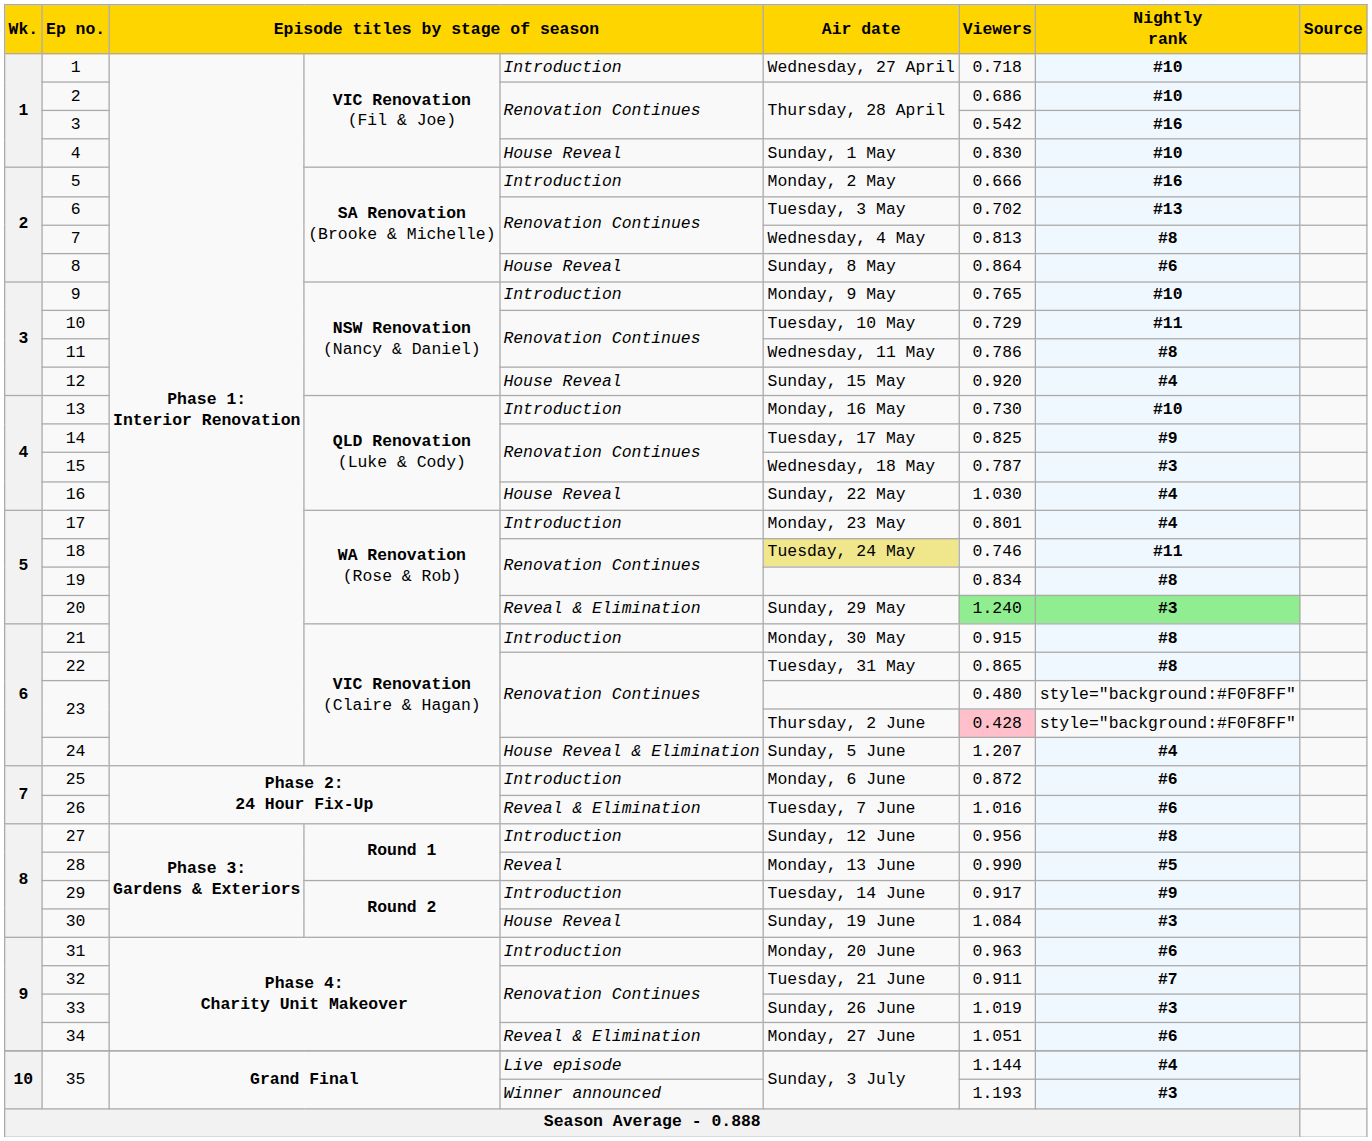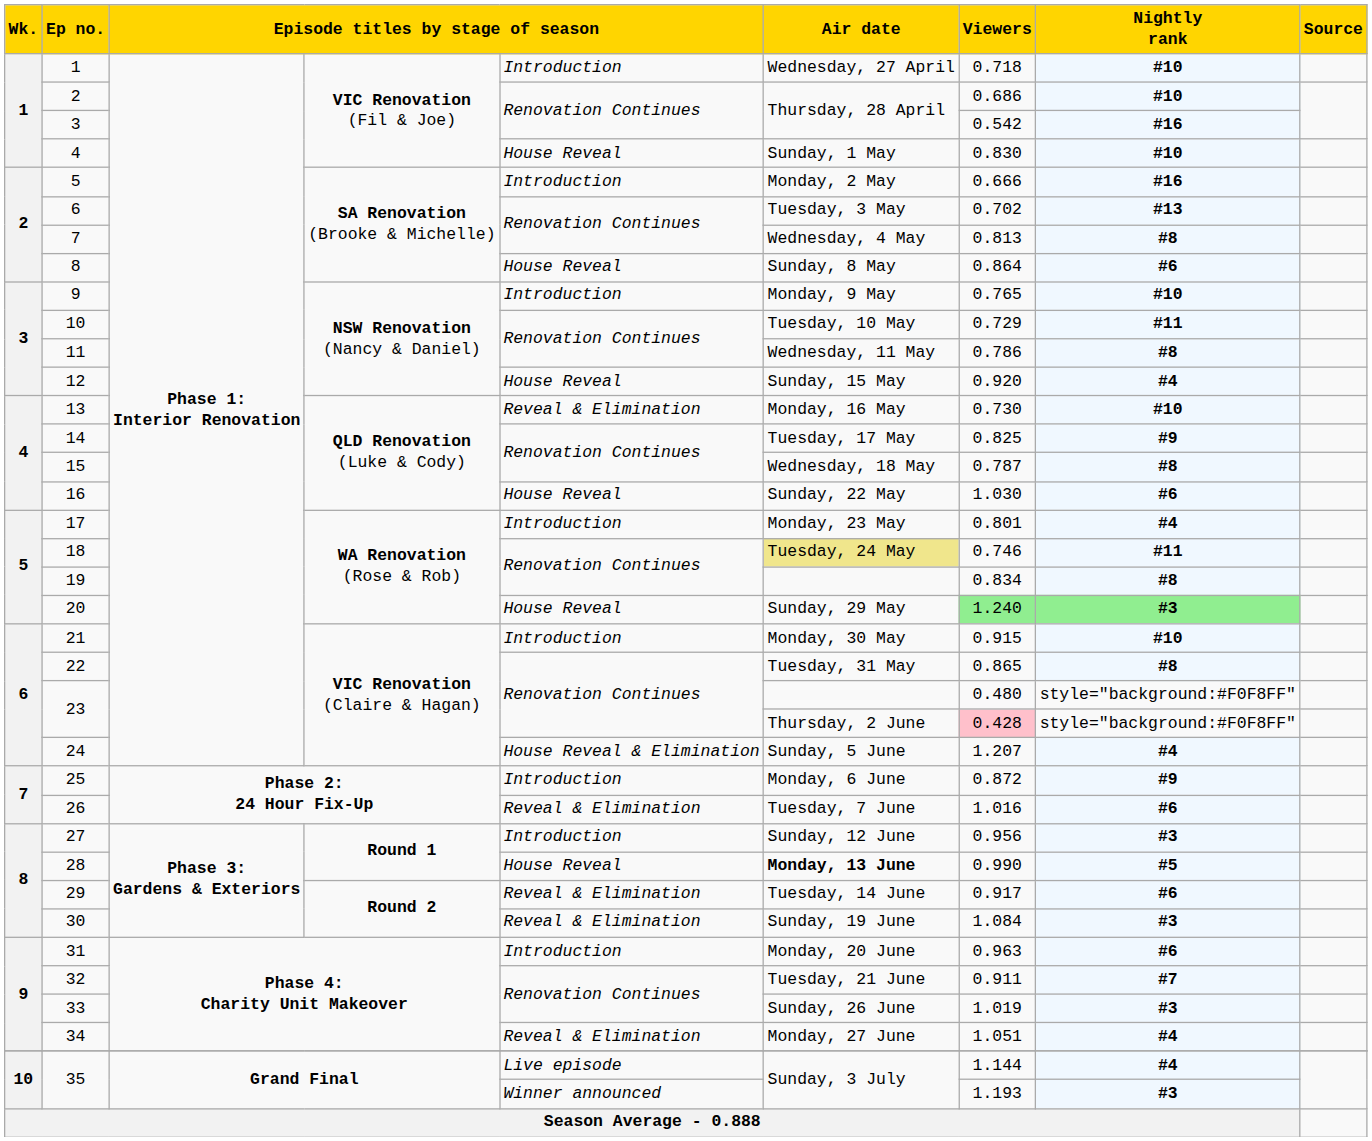(563, 409) Introduction -> (602, 409) Reveal & Elimination
(1168, 466) #3 -> (1168, 466) #8
(1168, 495) #4 -> (1168, 495) #6
(602, 609) Reveal & Elimination -> (563, 609) House Reveal
(1168, 637) #8 -> (1168, 637) #10
(1168, 780) #6 -> (1168, 780) #9
(1168, 837) #8 -> (1168, 837) #3
(533, 865) Reveal -> (563, 865) House Reveal
(842, 865) normal -> (842, 865) bold
(563, 894) Introduction -> (602, 894) Reveal & Elimination
(1168, 894) #9 -> (1168, 894) #6
(563, 922) House Reveal -> (602, 922) Reveal & Elimination
(1168, 1036) #6 -> (1168, 1036) #4
